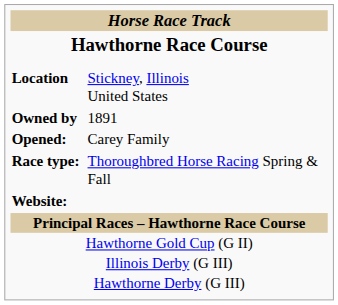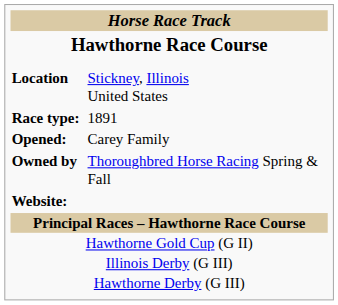(44, 118) Owned by -> (46, 118) Race type:
(46, 161) Race type: -> (44, 161) Owned by
